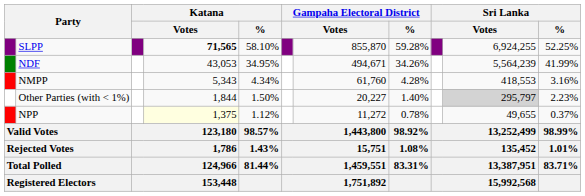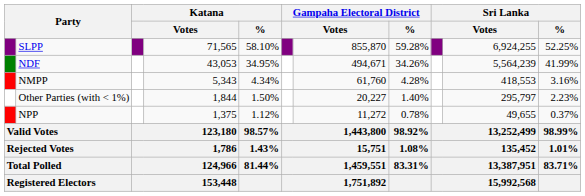(222, 47) bold -> (222, 47) normal
(518, 98) lightgrey background -> (518, 98) no background
(225, 115) lightyellow background -> (225, 115) no background
